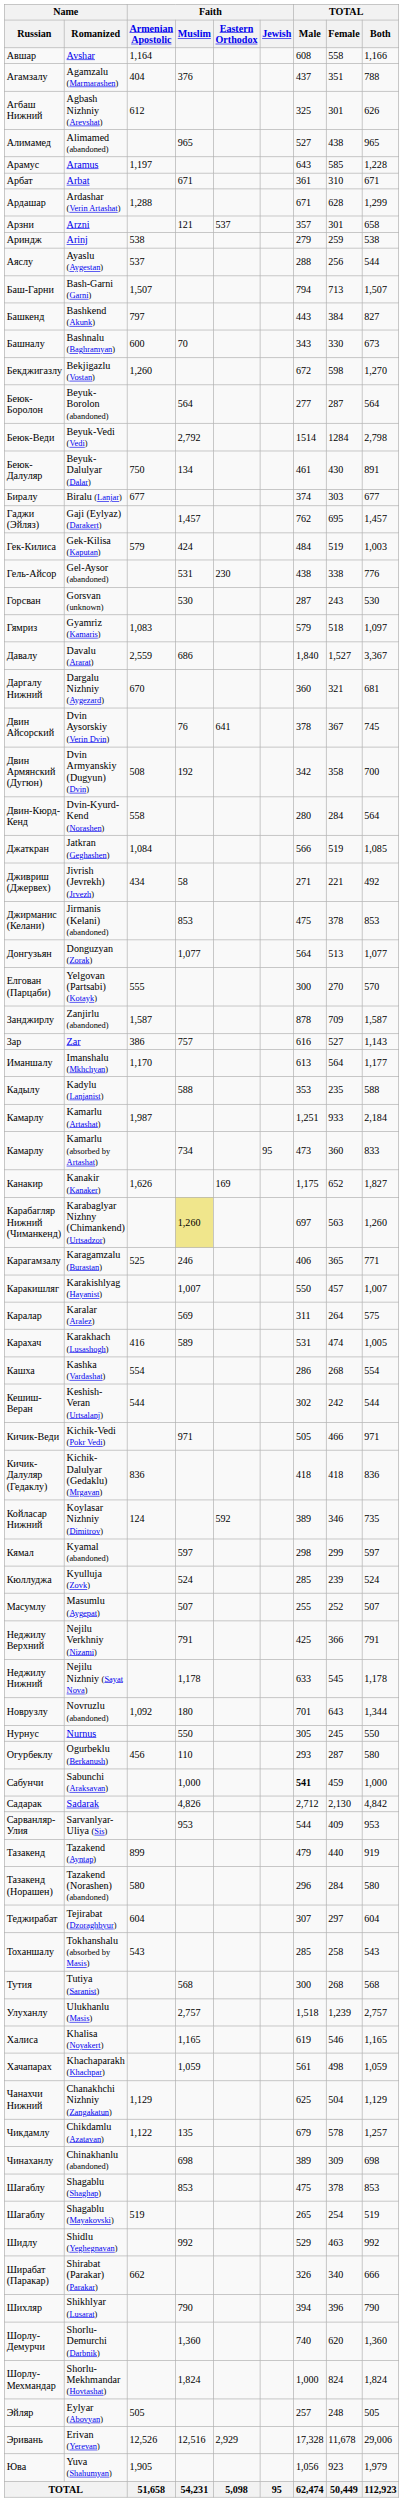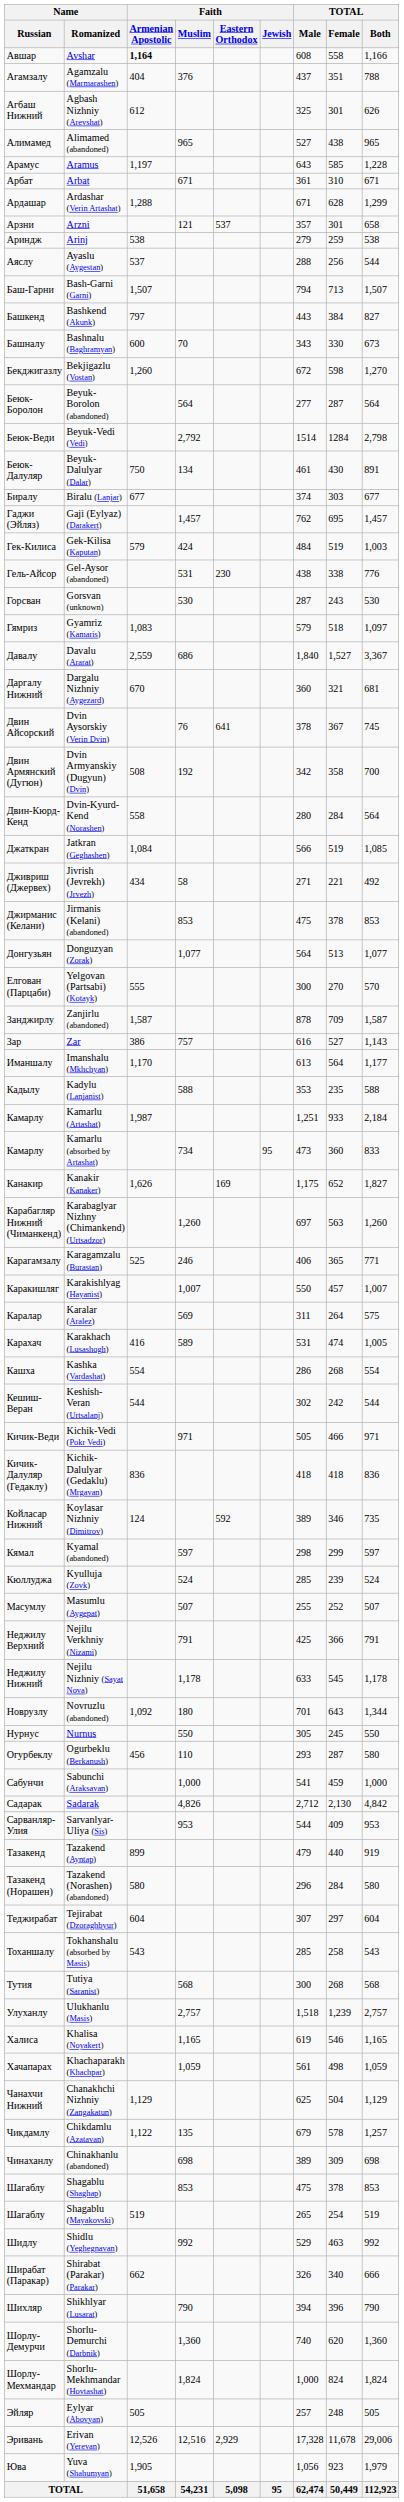(141, 55) normal -> (141, 55) bold
(189, 1222) khaki background -> (189, 1222) no background
(303, 1782) bold -> (303, 1782) normal
